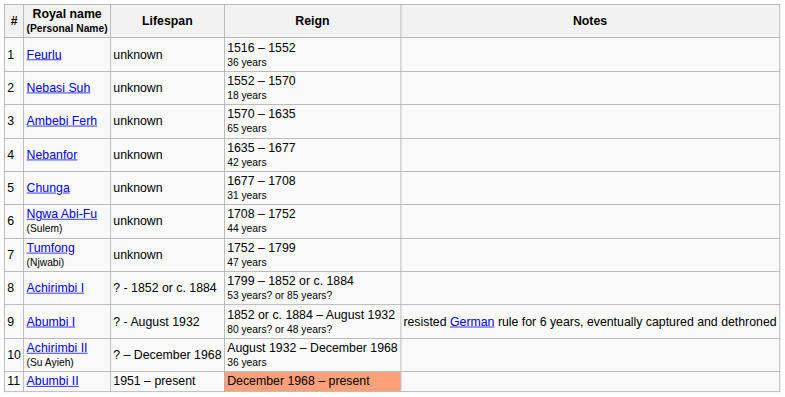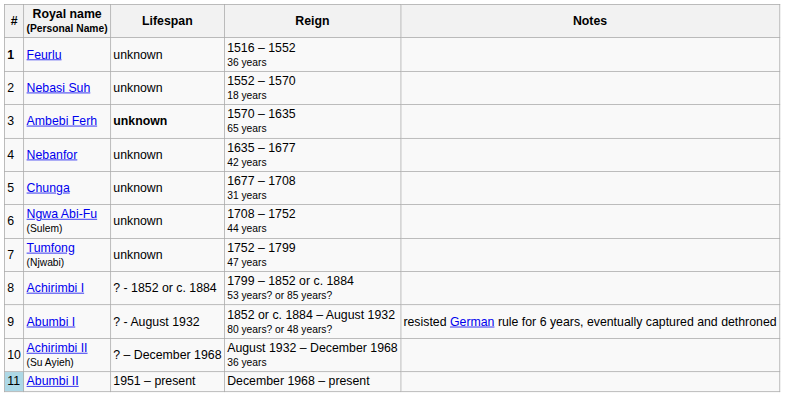(11, 54) normal -> (11, 54) bold
(138, 121) normal -> (140, 121) bold
(14, 381) no background -> (14, 381) lightblue background
(298, 381) lightsalmon background -> (298, 381) no background
